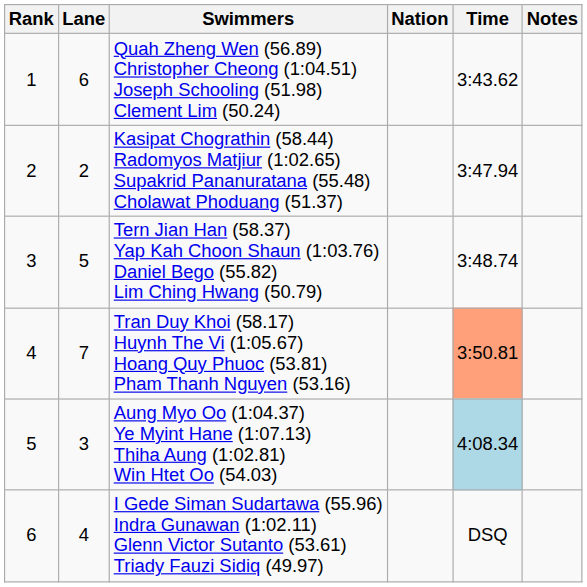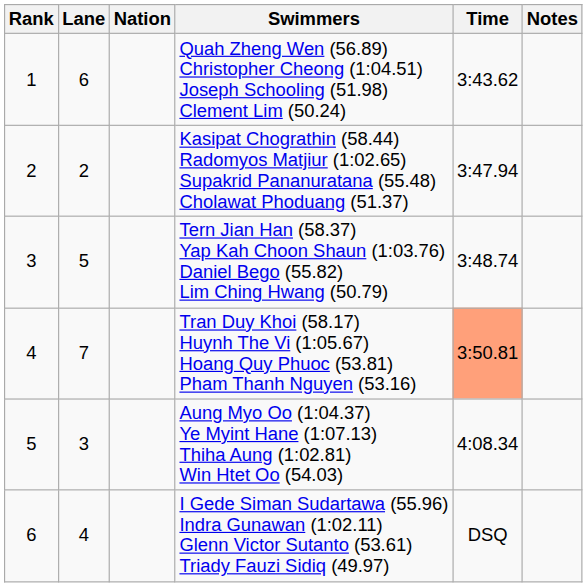columns swapped: (420, 19) <-> (248, 19)
(488, 444) lightblue background -> (488, 444) no background
